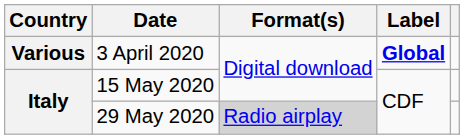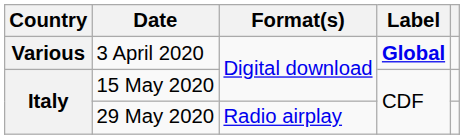(283, 117) lightgrey background -> (283, 117) no background
